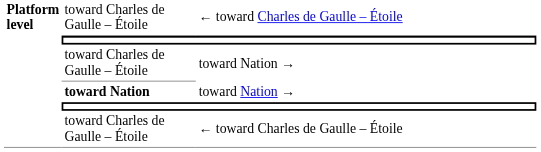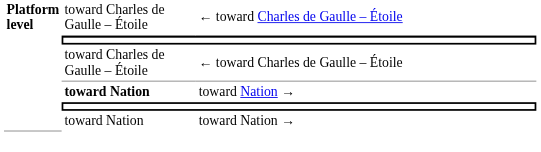(247, 63) toward Nation → -> (301, 62) ← toward Charles de Gaulle – Étoile
(115, 128) toward Charles de Gaulle – Étoile -> (104, 121) toward Nation
(301, 128) ← toward Charles de Gaulle – Étoile -> (247, 121) toward Nation →
